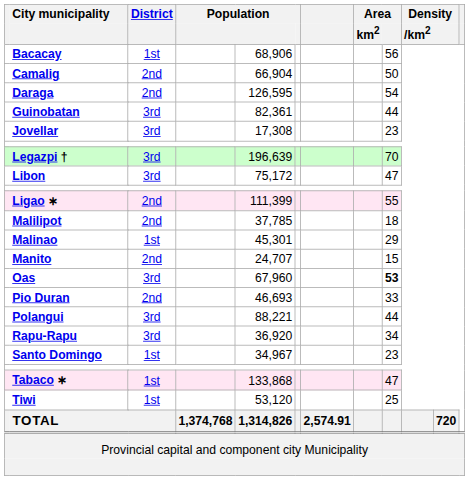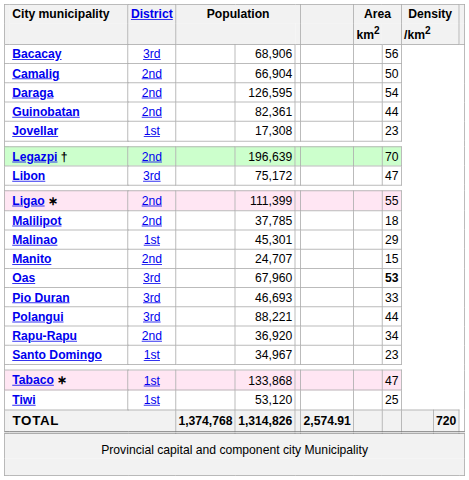(152, 54) 1st -> (152, 54) 3rd
(152, 112) 3rd -> (152, 112) 2nd
(152, 131) 3rd -> (152, 131) 1st
(152, 156) 3rd -> (152, 156) 2nd
(152, 297) 2nd -> (152, 297) 3rd
(152, 336) 3rd -> (152, 336) 2nd
